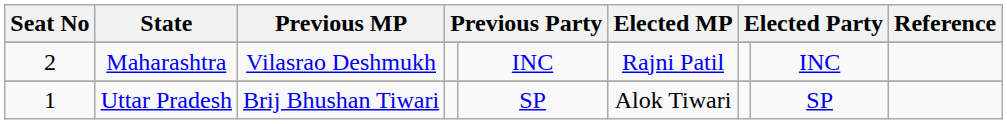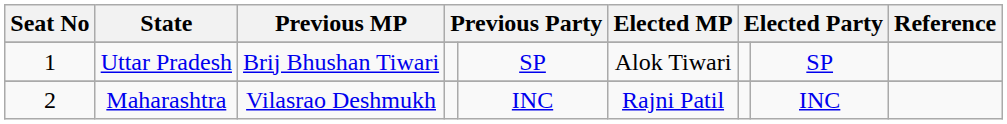rows swapped: (166, 99) <-> (166, 61)
